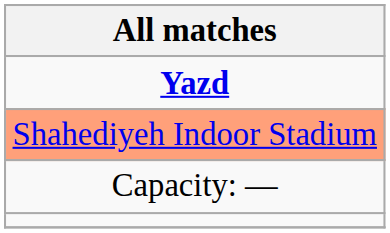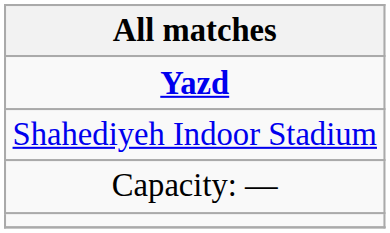(195, 133) lightsalmon background -> (195, 133) no background
